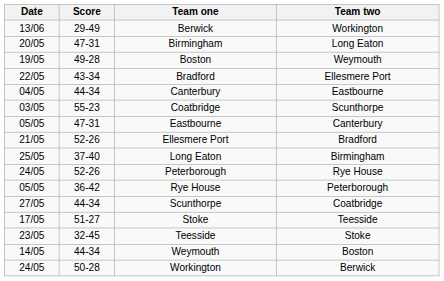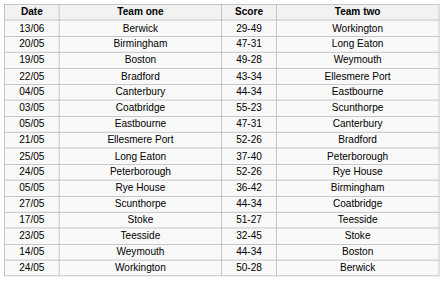columns swapped: (195, 12) <-> (87, 12)
(358, 156) Birmingham -> (358, 156) Peterborough
(358, 188) Peterborough -> (358, 188) Birmingham
